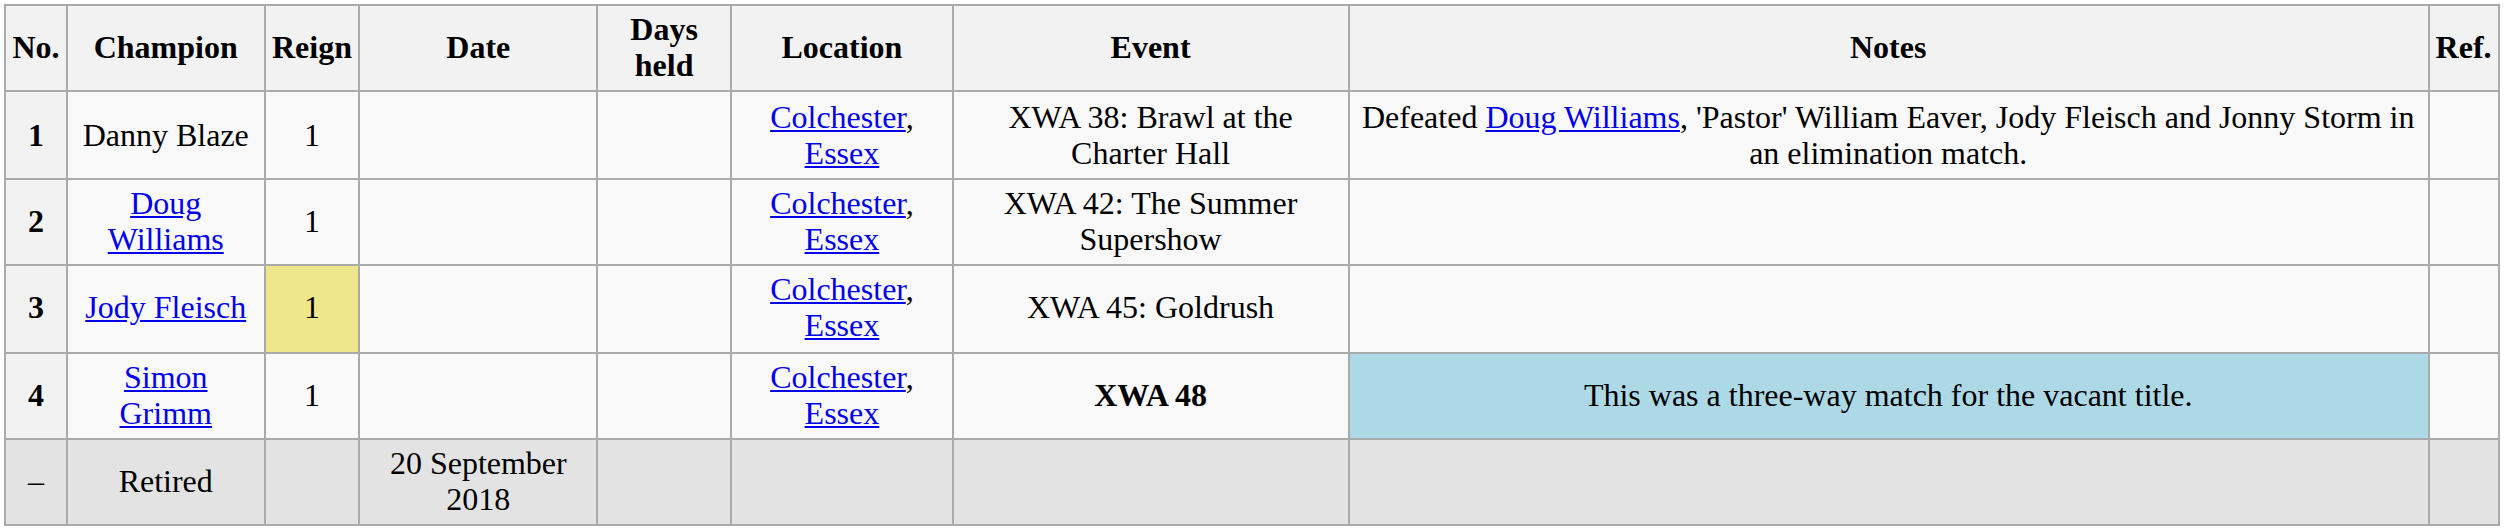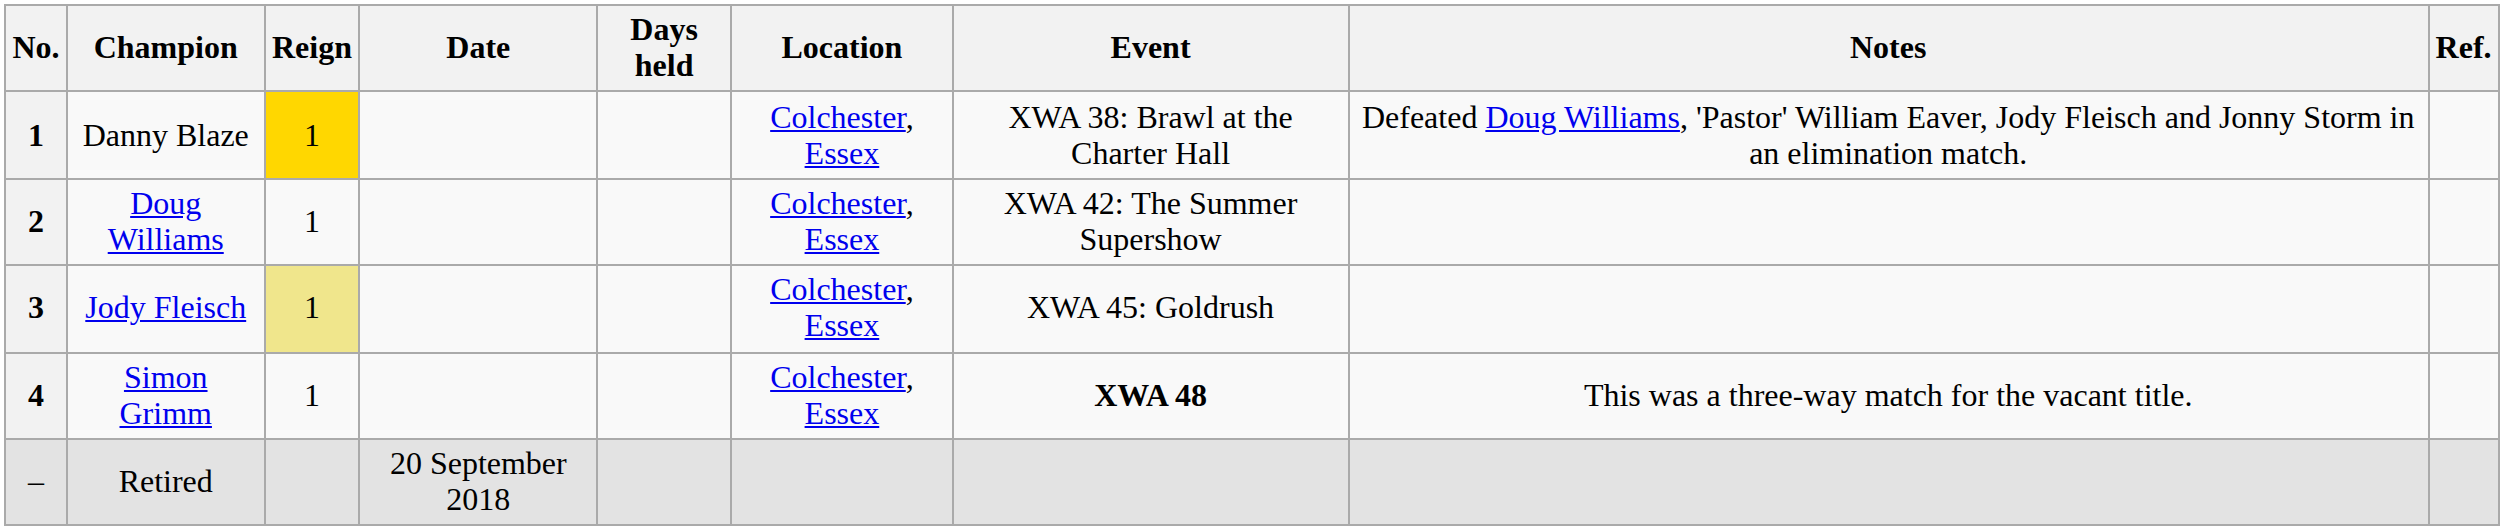(312, 134) no background -> (312, 134) gold background
(1888, 394) lightblue background -> (1888, 394) no background
